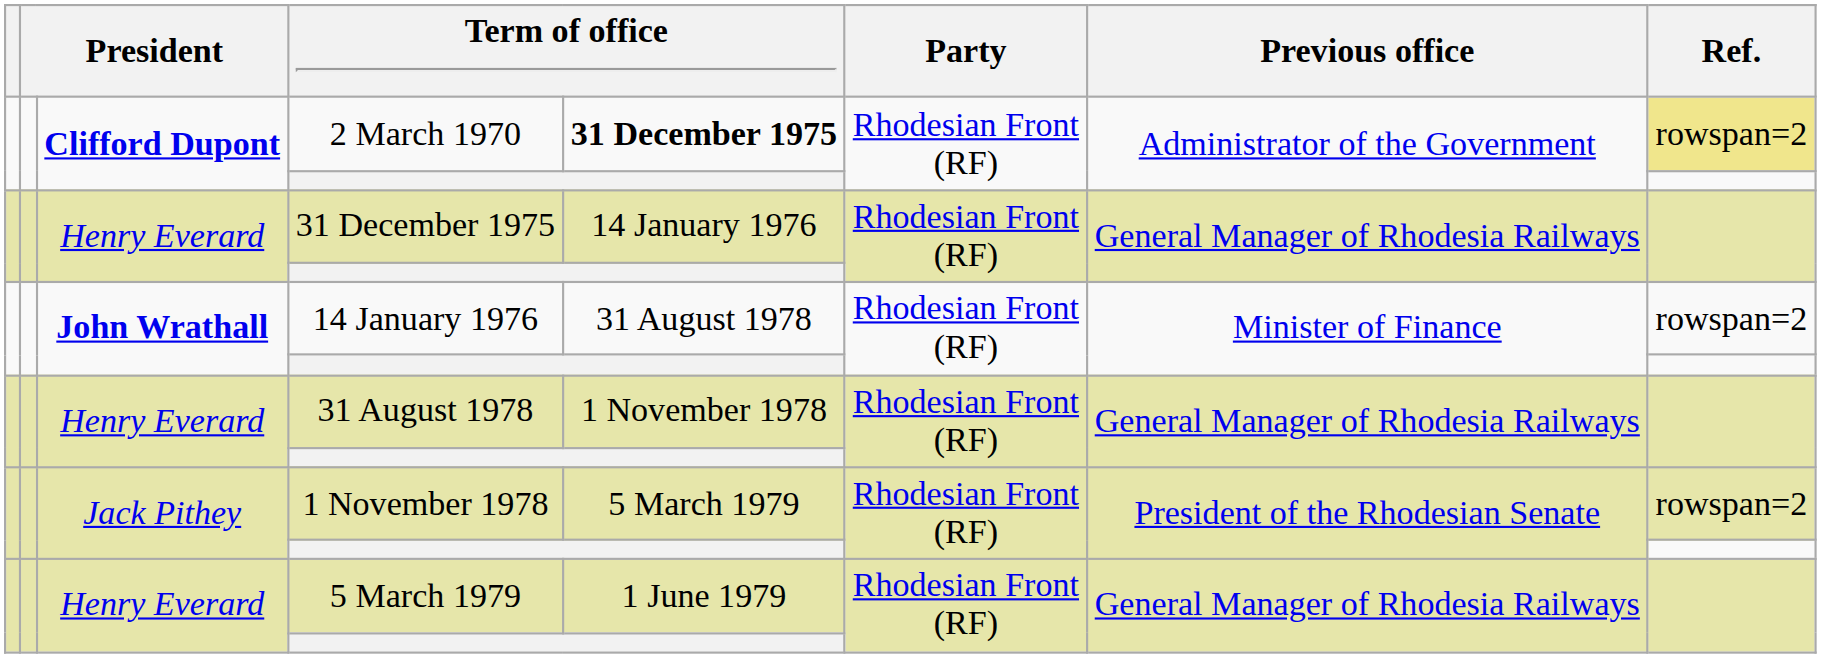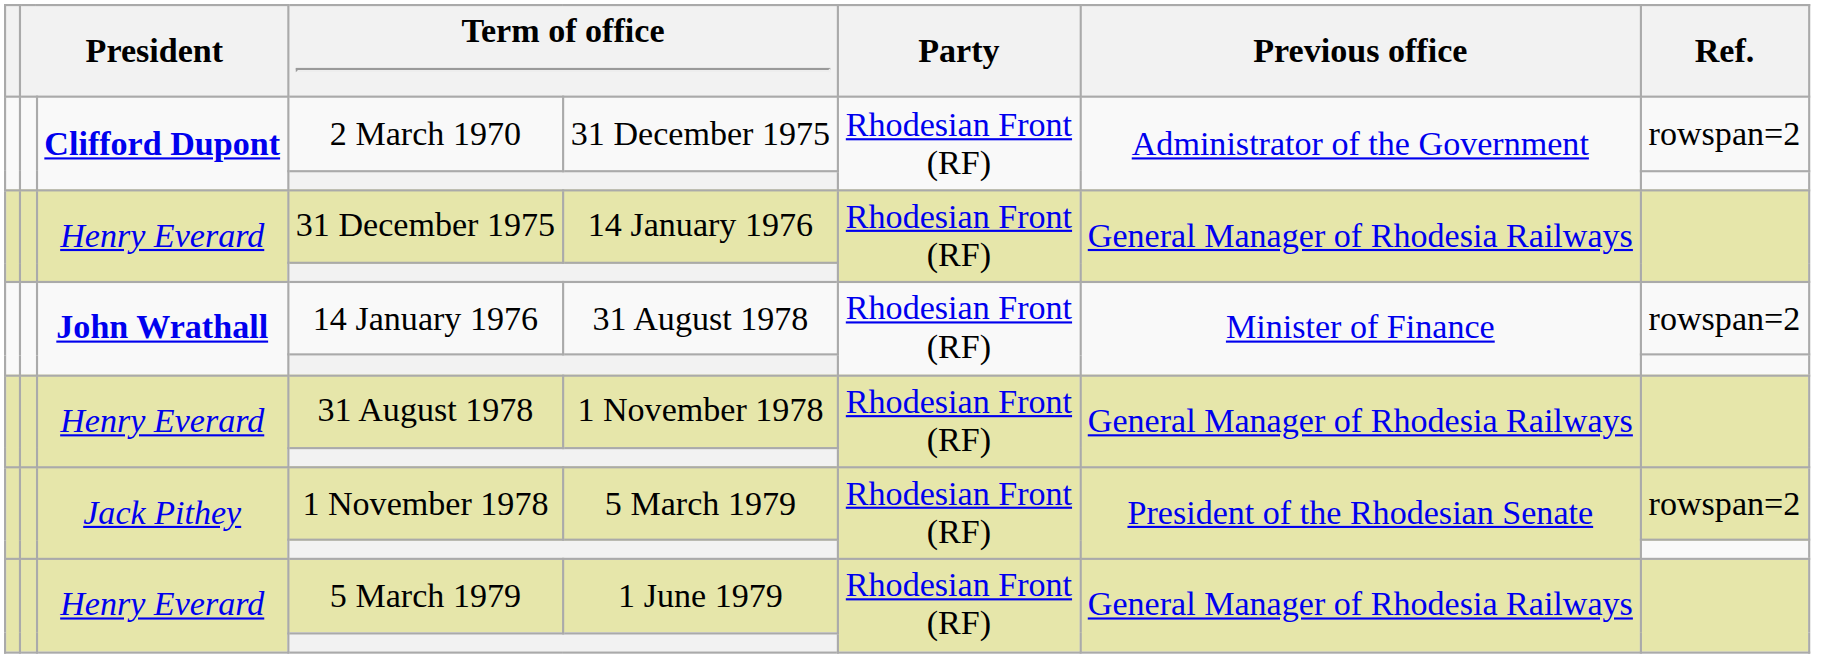(704, 133) bold -> (700, 133) normal
(1731, 133) khaki background -> (1724, 133) no background
